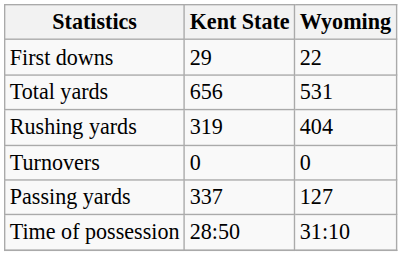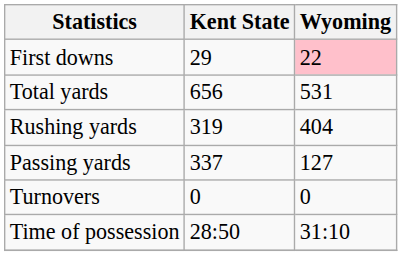(311, 57) no background -> (311, 57) pink background
rows swapped: (70, 197) <-> (55, 162)
